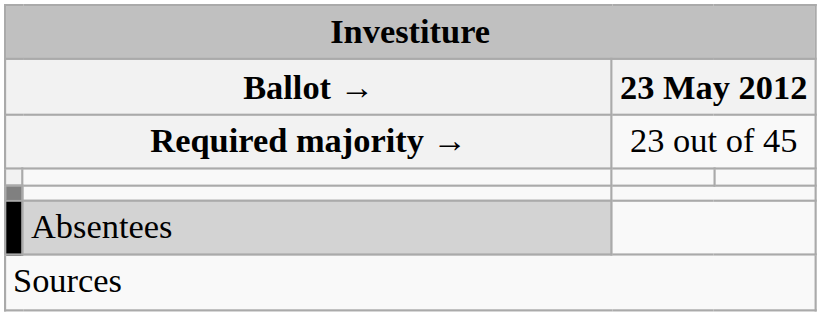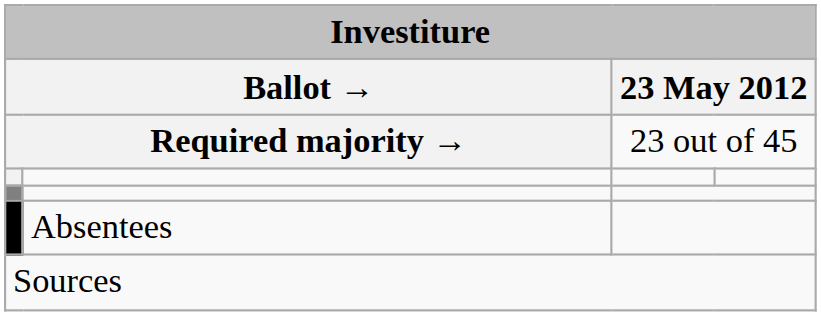(102, 227) lightgrey background -> (102, 227) no background
